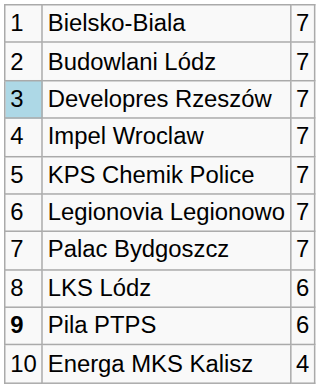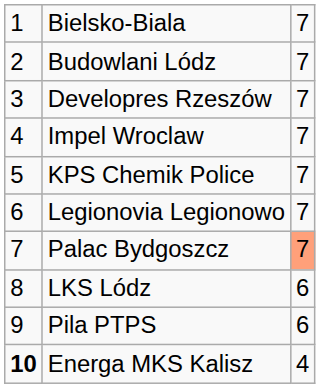(17, 99) lightblue background -> (17, 99) no background
(303, 250) no background -> (303, 250) lightsalmon background
(17, 325) bold -> (17, 325) normal
(23, 363) normal -> (23, 363) bold
